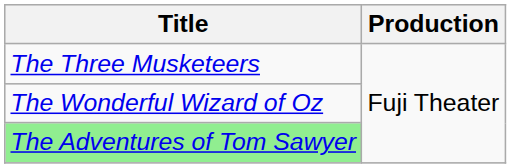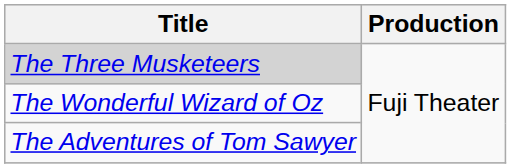(135, 63) no background -> (135, 63) lightgrey background
(183, 142) lightgreen background -> (183, 142) no background
